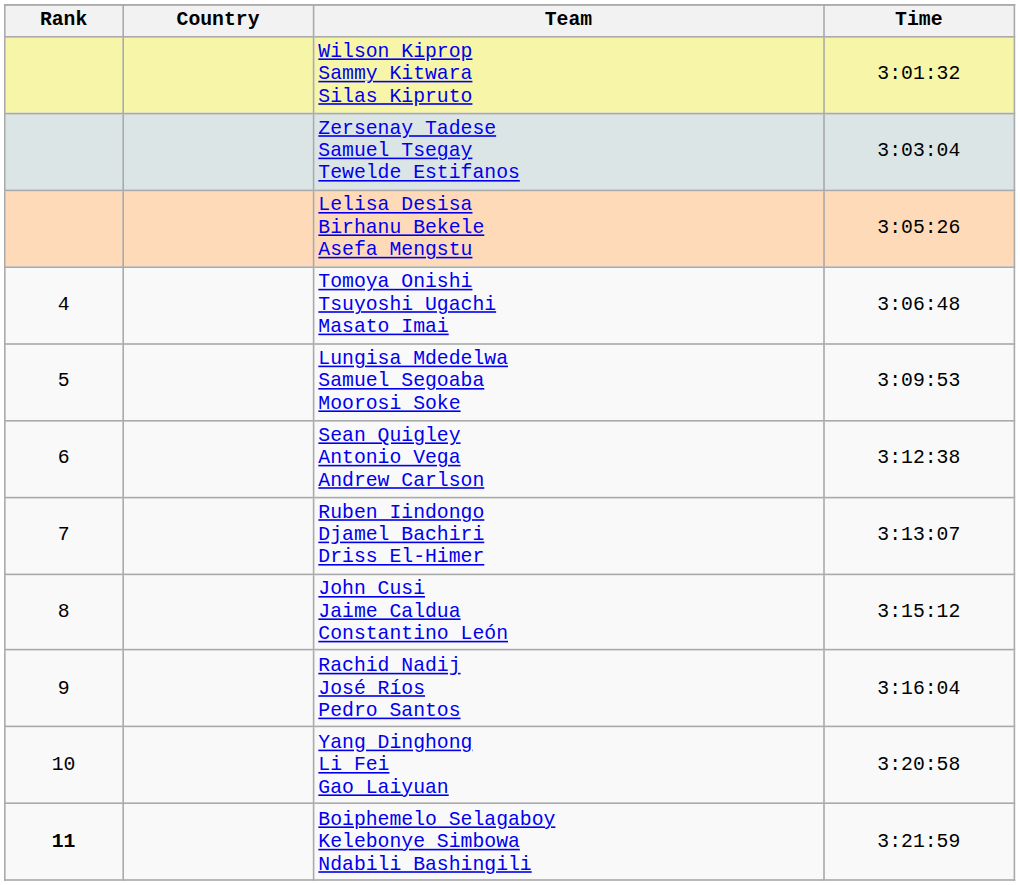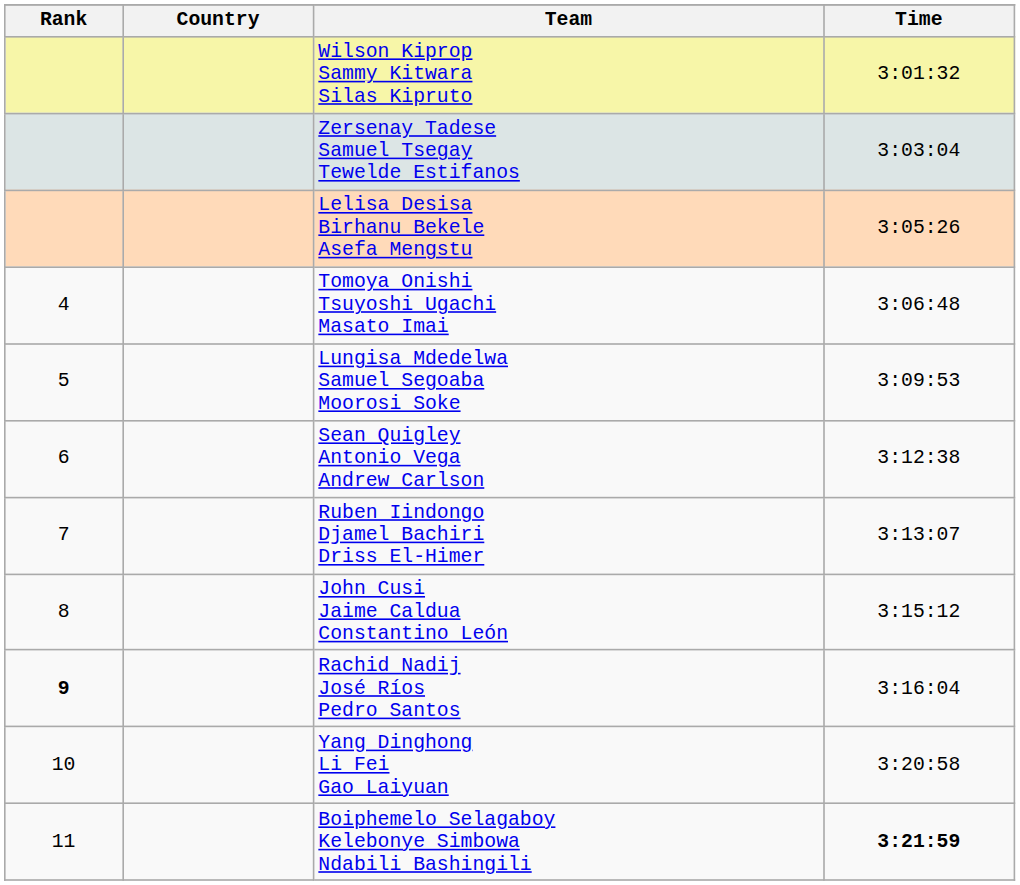(64, 689) normal -> (64, 689) bold
(64, 842) bold -> (64, 842) normal
(919, 842) normal -> (919, 842) bold
